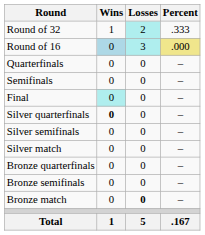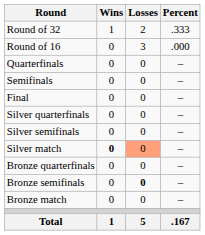(143, 30) paleturquoise background -> (143, 30) no background
(111, 47) lightblue background -> (111, 47) no background
(143, 47) paleturquoise background -> (143, 47) no background
(180, 47) khaki background -> (180, 47) no background
(111, 98) paleturquoise background -> (111, 98) no background
(111, 115) bold -> (111, 115) normal
(111, 149) normal -> (111, 149) bold
(143, 149) no background -> (143, 149) lightsalmon background
(143, 183) normal -> (143, 183) bold
(143, 200) bold -> (143, 200) normal
